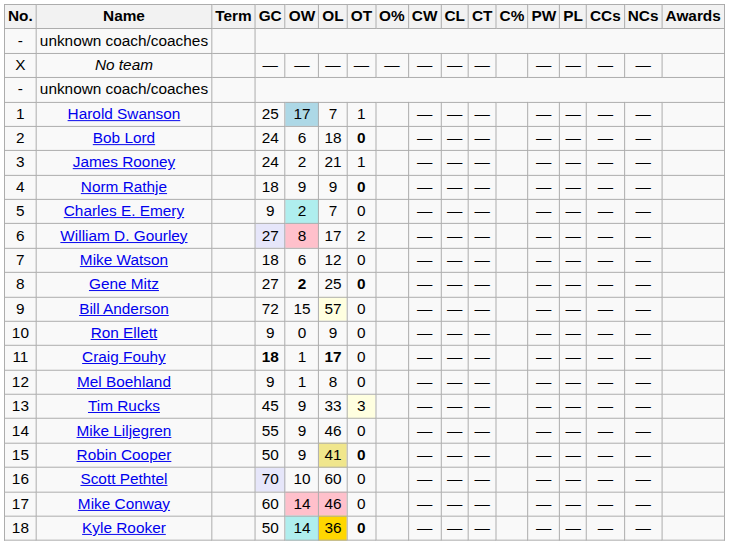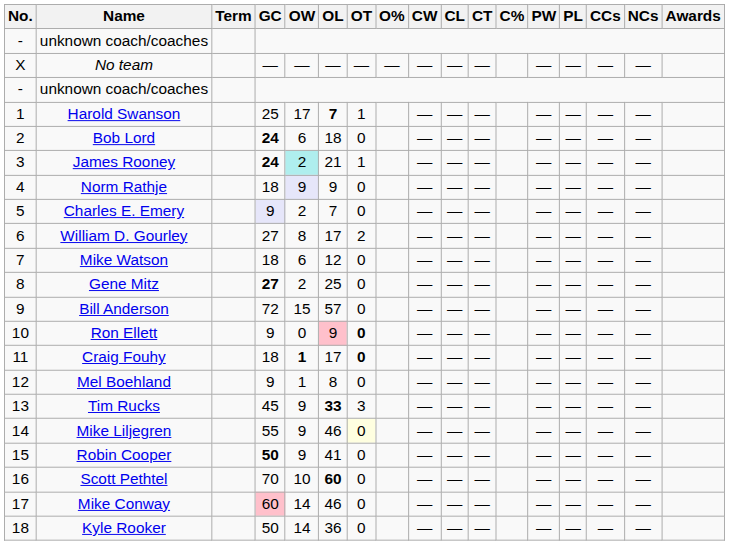(302, 114) lightblue background -> (302, 114) no background
(333, 114) normal -> (333, 114) bold
(270, 138) normal -> (270, 138) bold
(361, 138) bold -> (361, 138) normal
(270, 162) normal -> (270, 162) bold
(302, 162) no background -> (302, 162) paleturquoise background
(302, 187) no background -> (302, 187) lavender background
(361, 187) bold -> (361, 187) normal
(270, 211) no background -> (270, 211) lavender background
(302, 211) paleturquoise background -> (302, 211) no background
(270, 235) lavender background -> (270, 235) no background
(302, 235) pink background -> (302, 235) no background
(270, 284) normal -> (270, 284) bold
(302, 284) bold -> (302, 284) normal
(361, 284) bold -> (361, 284) normal
(333, 308) lightyellow background -> (333, 308) no background
(333, 333) no background -> (333, 333) pink background
(361, 333) normal -> (361, 333) bold
(270, 357) bold -> (270, 357) normal
(302, 357) normal -> (302, 357) bold
(333, 357) bold -> (333, 357) normal
(361, 357) normal -> (361, 357) bold
(333, 406) normal -> (333, 406) bold
(361, 406) lightyellow background -> (361, 406) no background
(361, 430) no background -> (361, 430) lightyellow background
(270, 455) normal -> (270, 455) bold
(333, 455) khaki background -> (333, 455) no background
(361, 455) bold -> (361, 455) normal
(270, 479) lavender background -> (270, 479) no background
(333, 479) normal -> (333, 479) bold
(270, 503) no background -> (270, 503) pink background
(302, 503) pink background -> (302, 503) no background
(333, 503) pink background -> (333, 503) no background
(302, 528) paleturquoise background -> (302, 528) no background
(333, 528) gold background -> (333, 528) no background
(361, 528) bold -> (361, 528) normal
